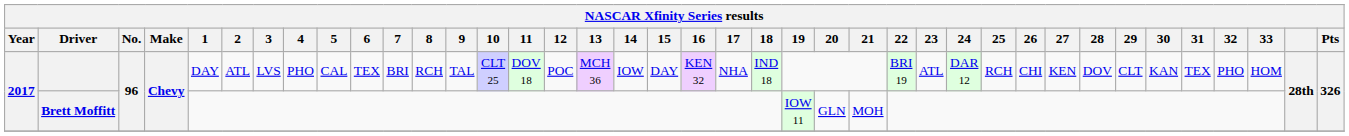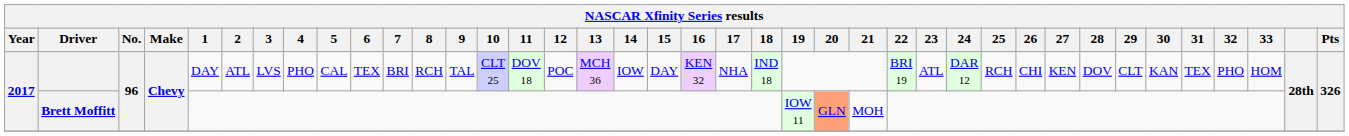(832, 111) no background -> (832, 111) lightsalmon background
